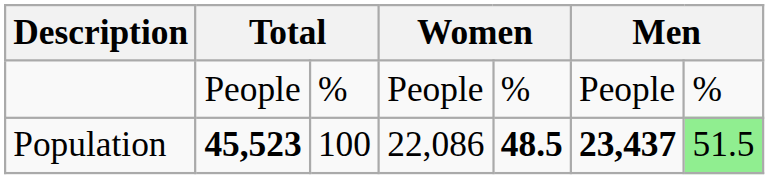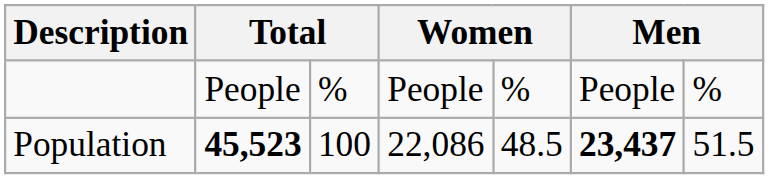(532, 144) bold -> (532, 144) normal
(723, 144) lightgreen background -> (723, 144) no background
